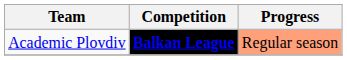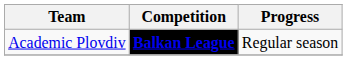(290, 42) lightsalmon background -> (290, 42) no background
